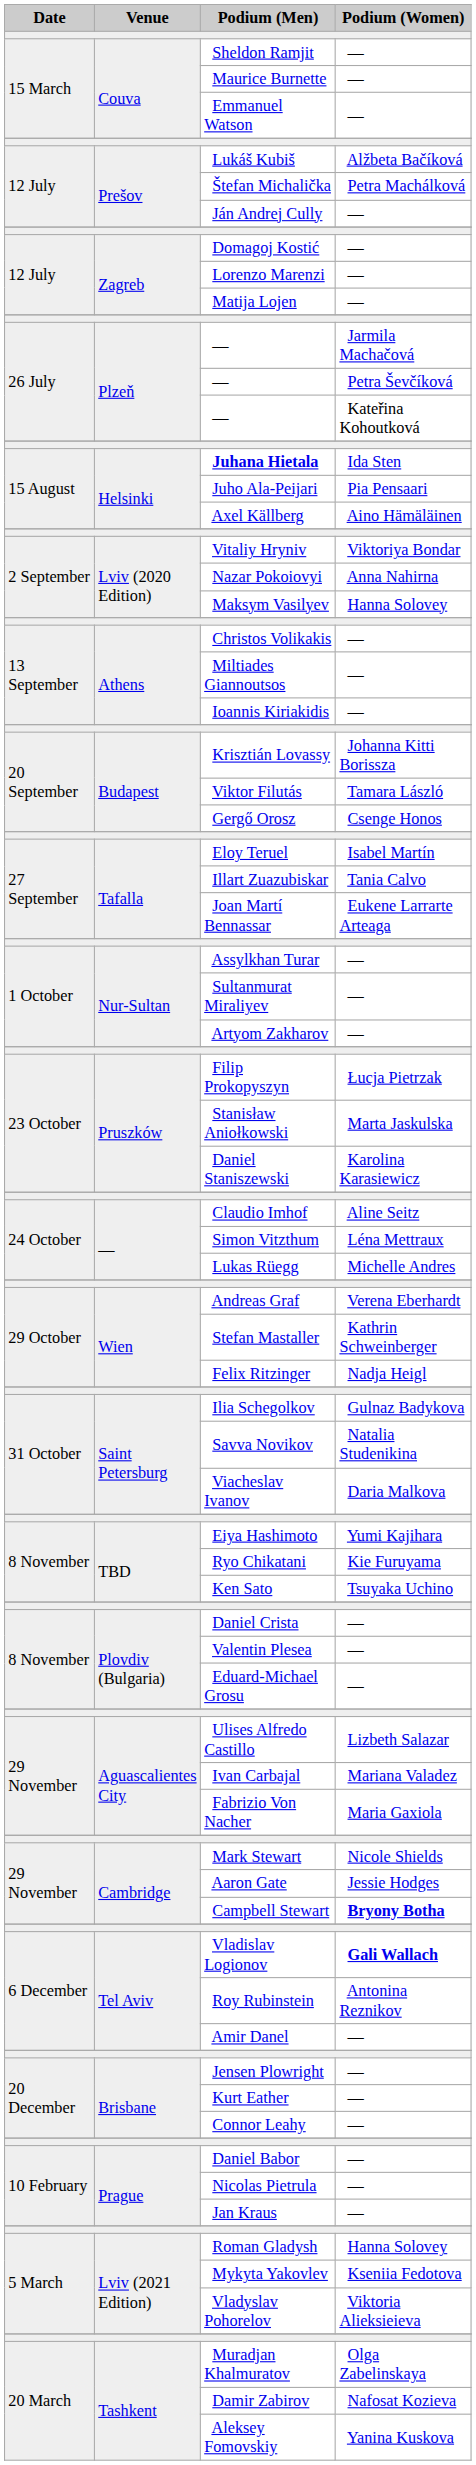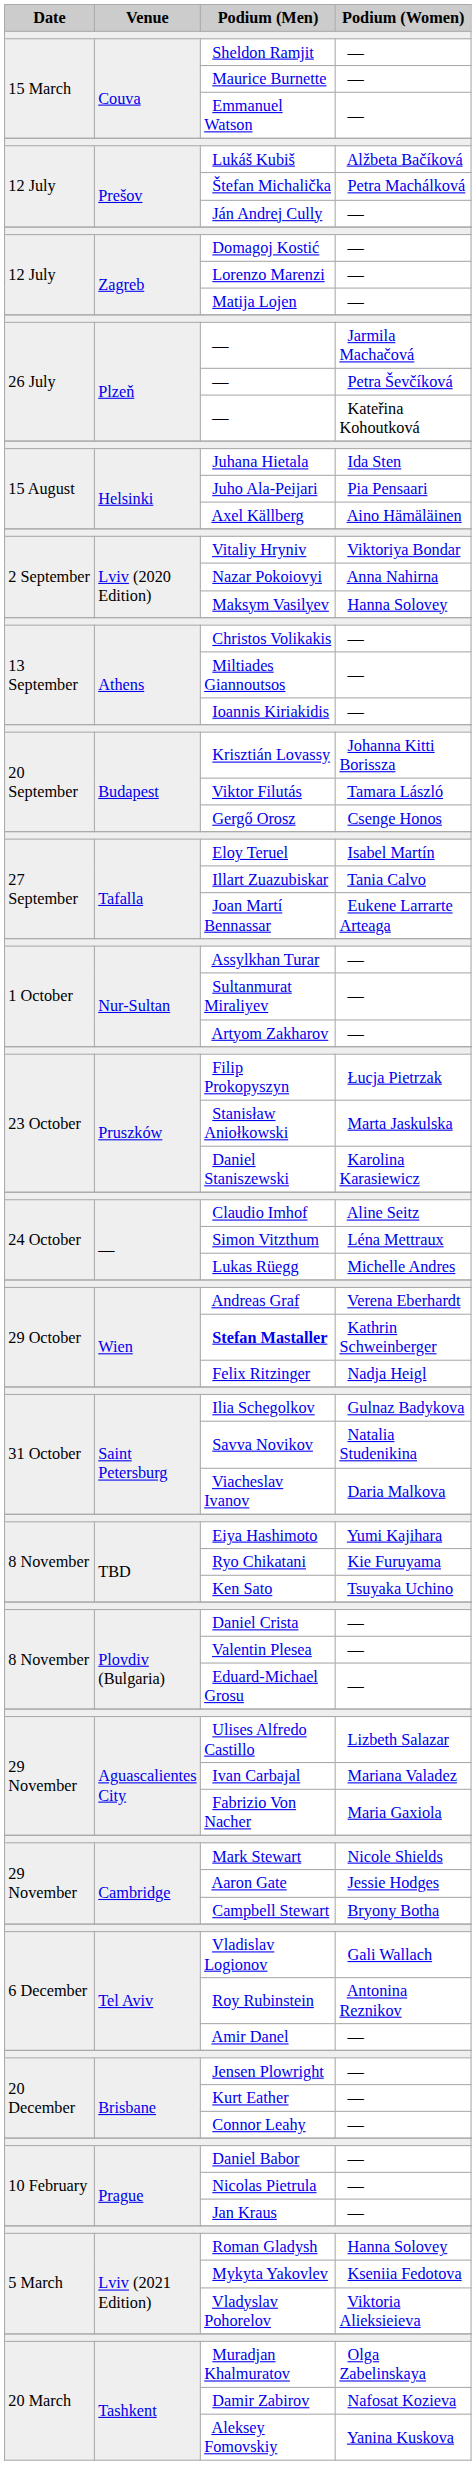(261, 462) bold -> (256, 462) normal
(262, 1337) normal -> (266, 1337) bold
(392, 1910) bold -> (389, 1910) normal
(389, 1954) bold -> (386, 1954) normal
